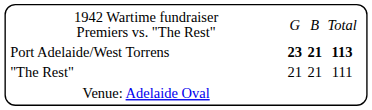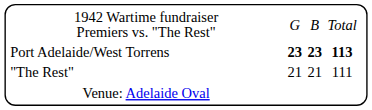(315, 52) 21 -> (315, 52) 23
